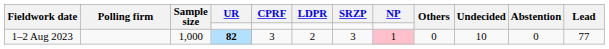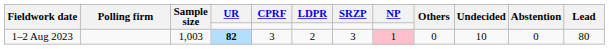(191, 37) 1,000 -> (191, 37) 1,003
(584, 37) 77 -> (584, 37) 80
